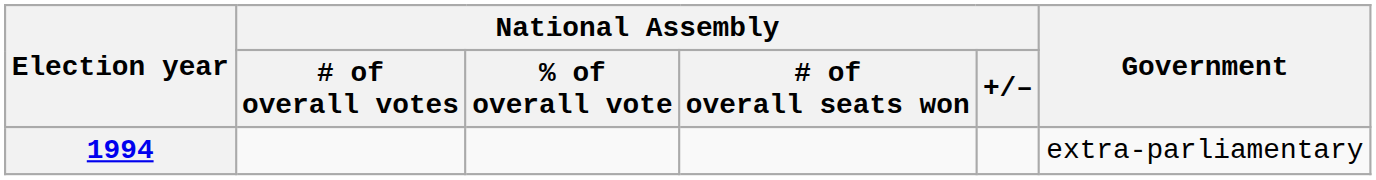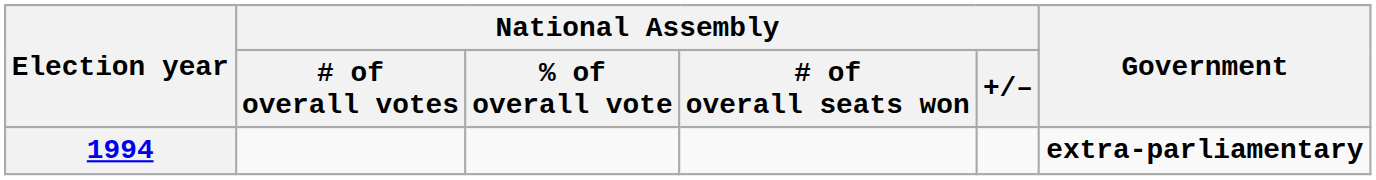(1205, 151) normal -> (1205, 151) bold
